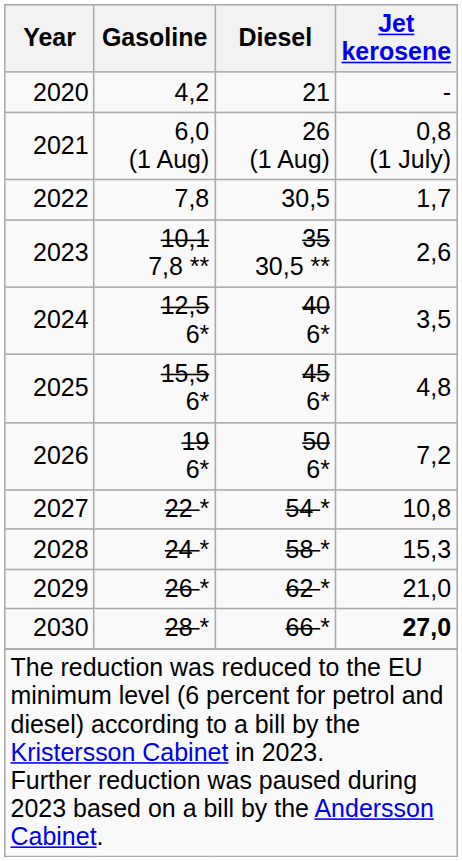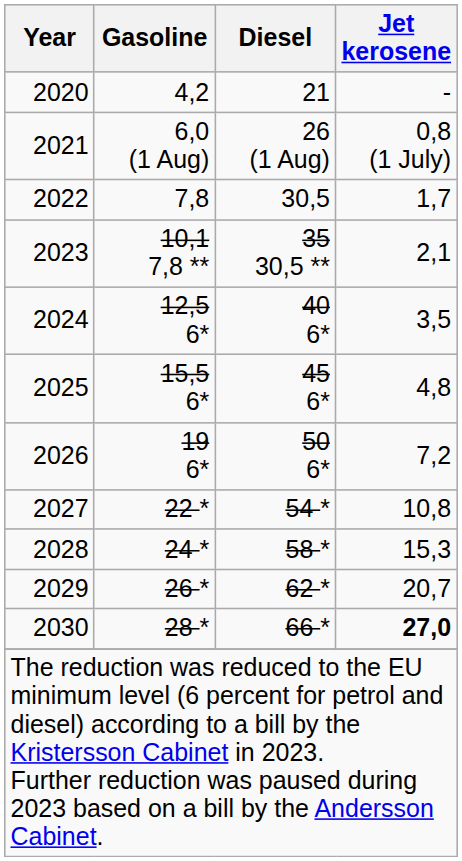(434, 252) 2,6 -> (434, 252) 2,1
(427, 588) 21,0 -> (427, 588) 20,7
